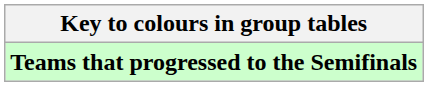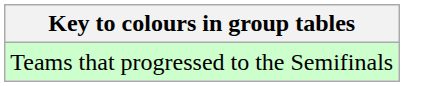(214, 61) bold -> (202, 61) normal
